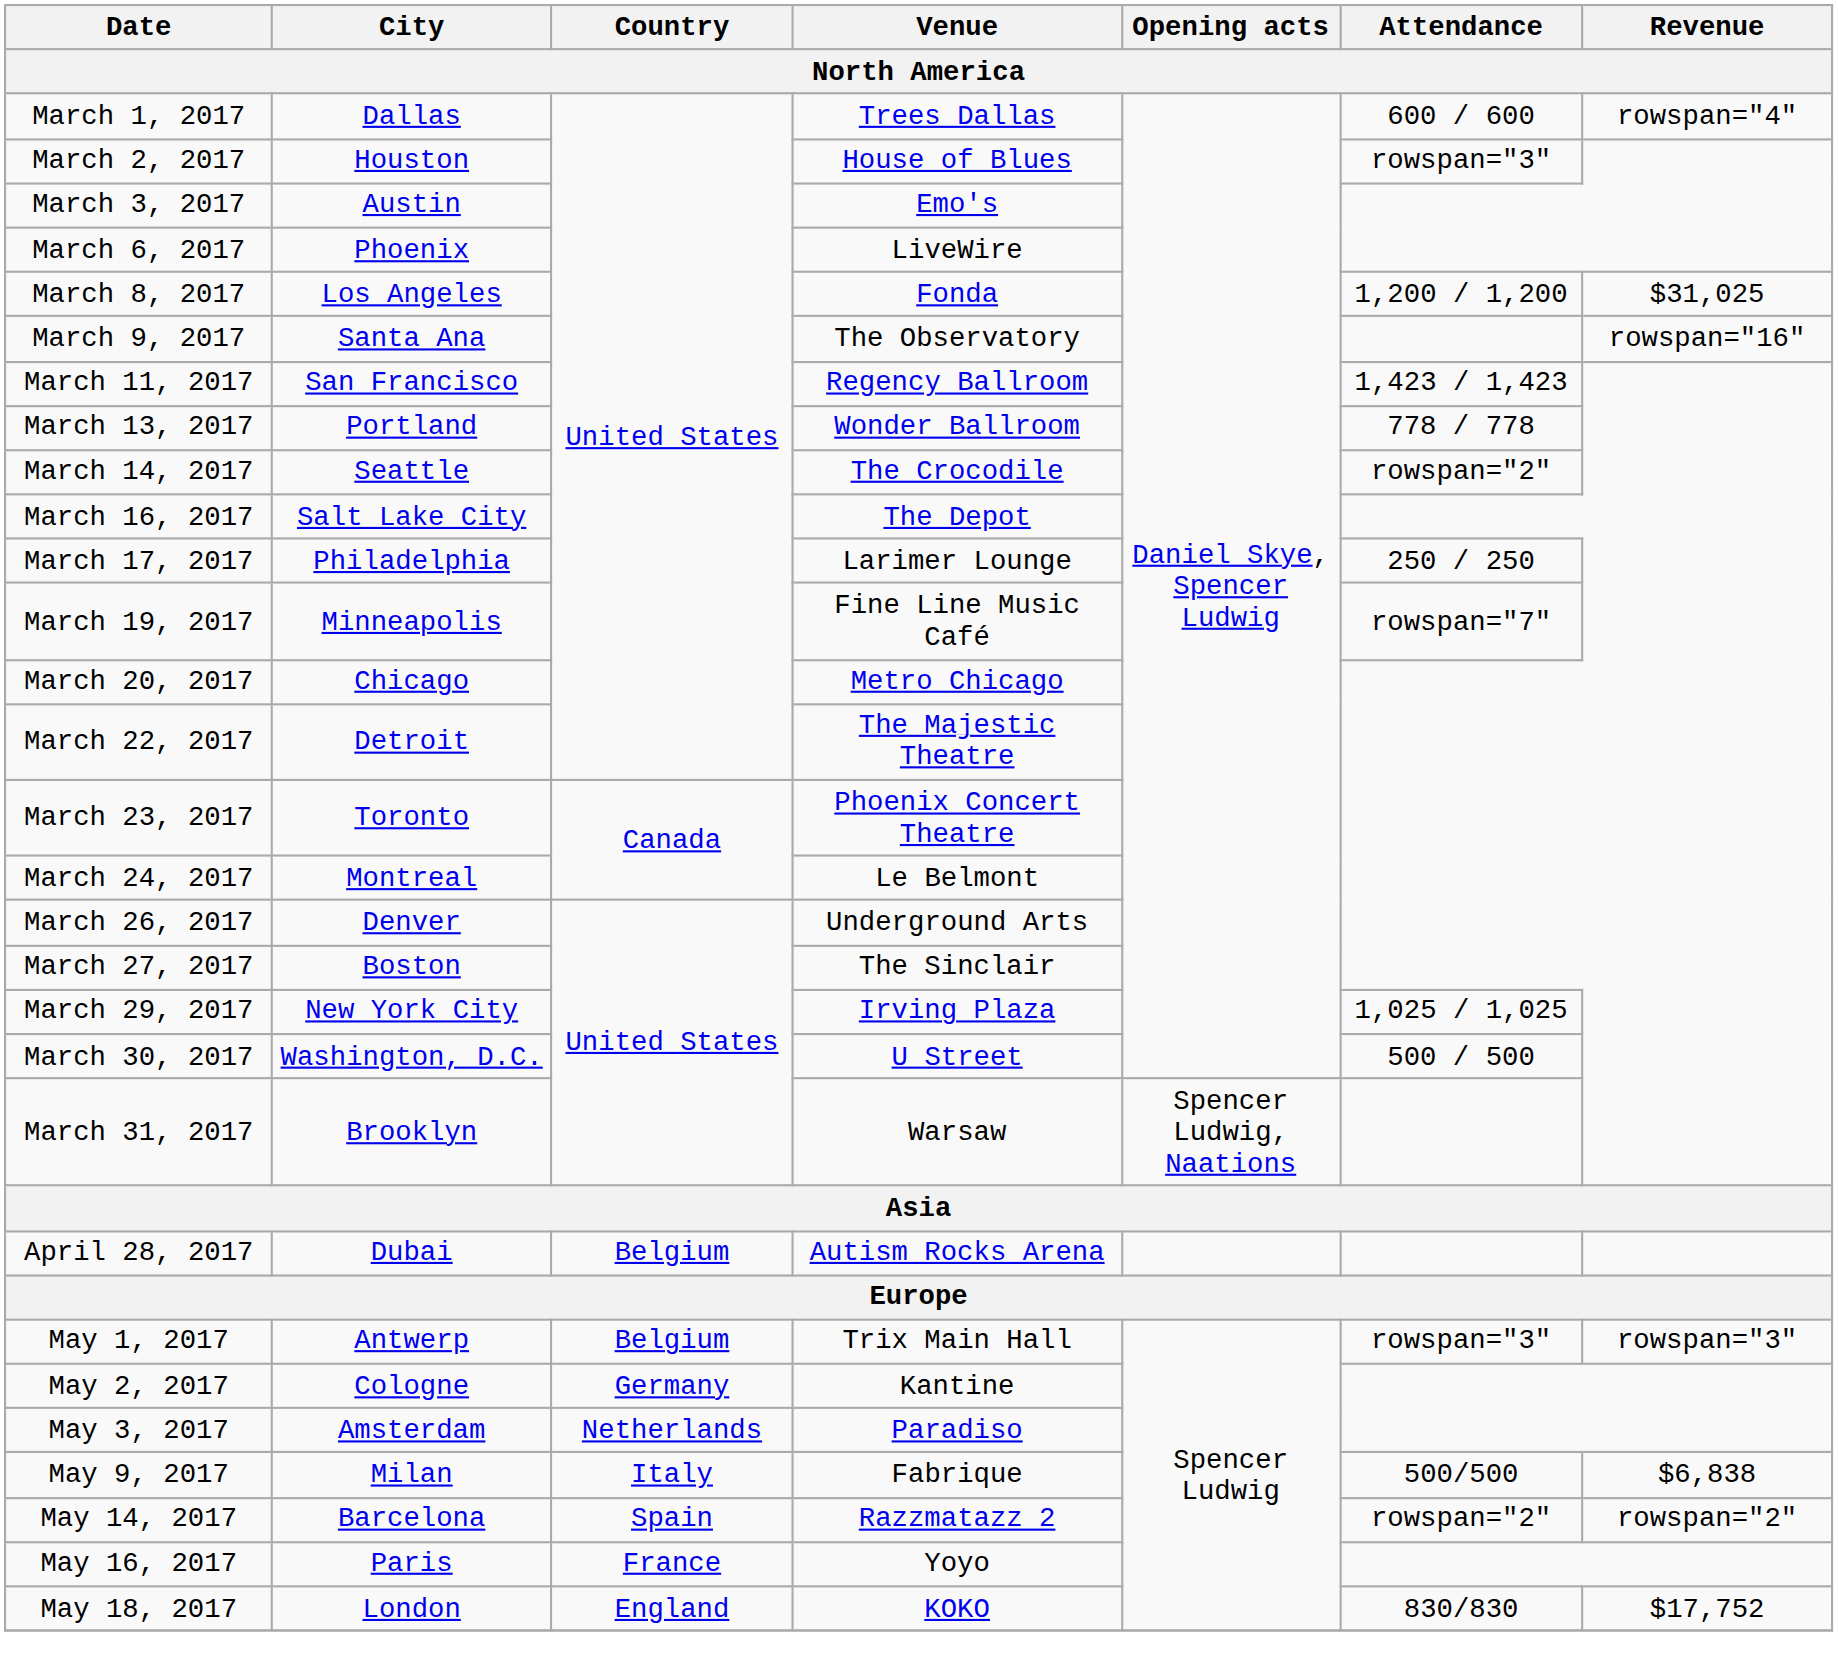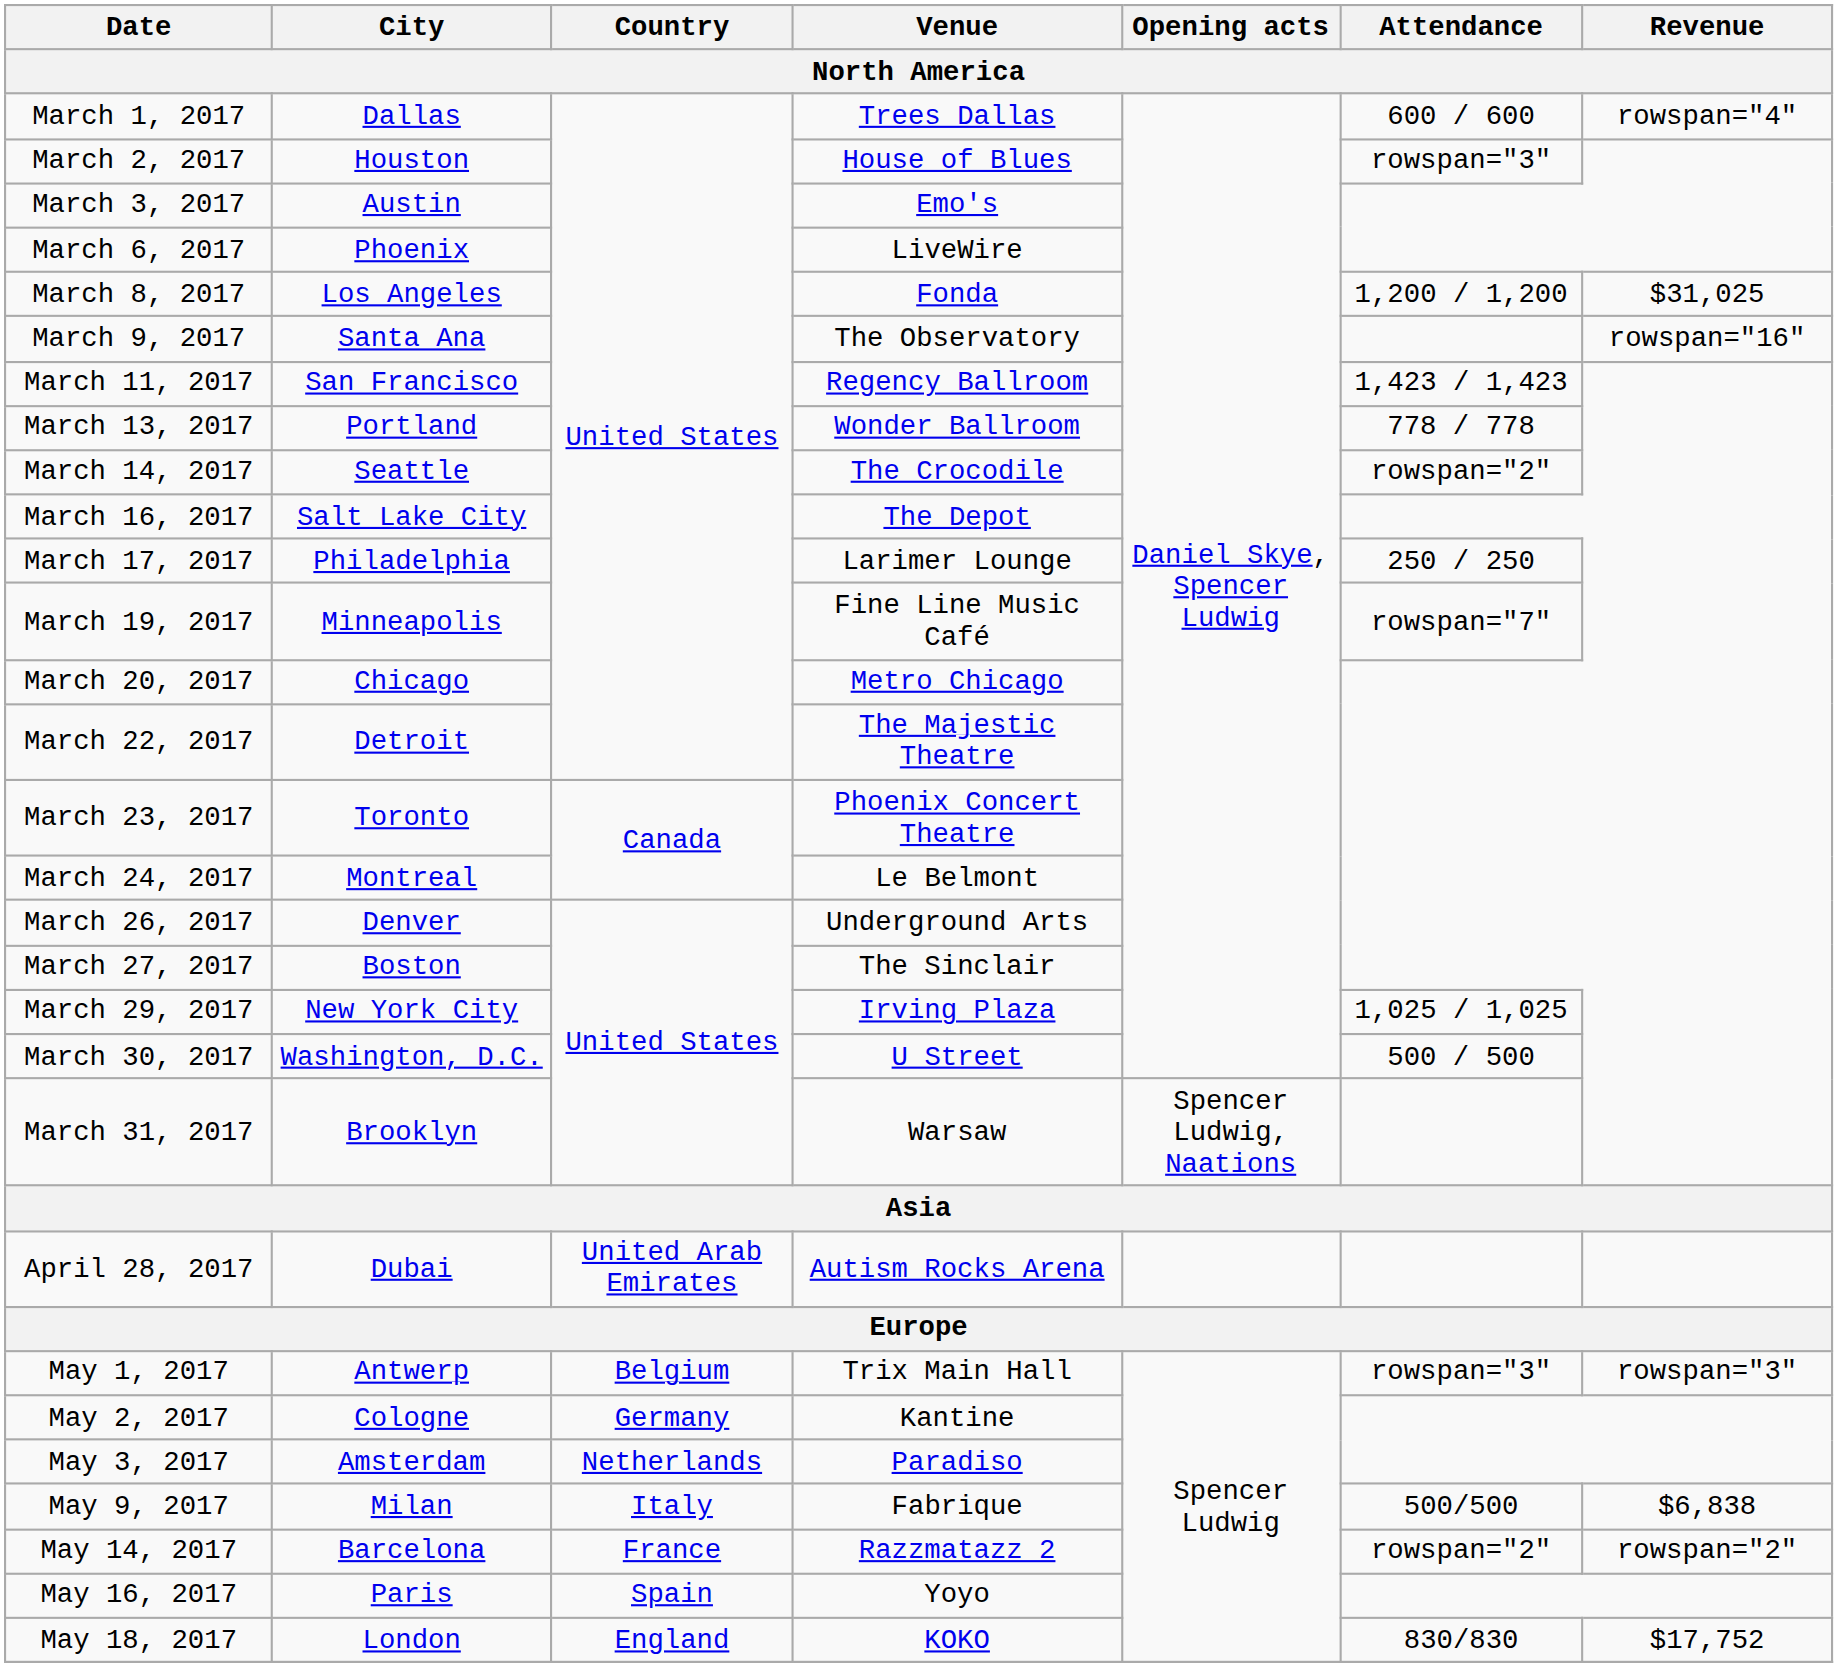(672, 1253) Belgium -> (672, 1268) United Arab Emirates
(672, 1520) Spain -> (672, 1551) France
(672, 1564) France -> (672, 1596) Spain
